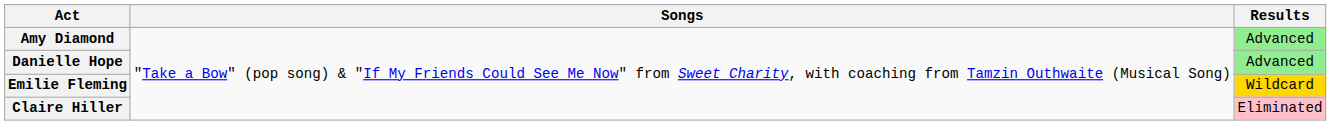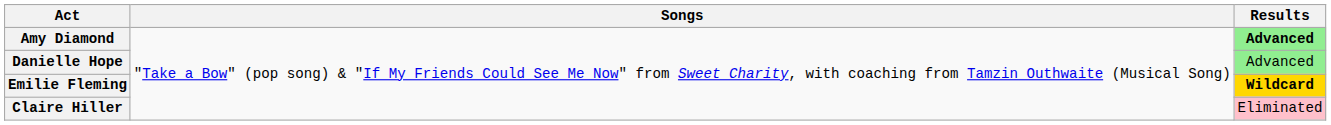(1280, 39) normal -> (1280, 39) bold
(1280, 85) normal -> (1280, 85) bold
